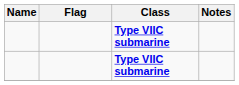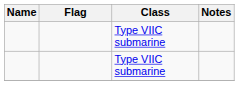(142, 36) bold -> (140, 36) normal
(142, 65) bold -> (140, 65) normal
